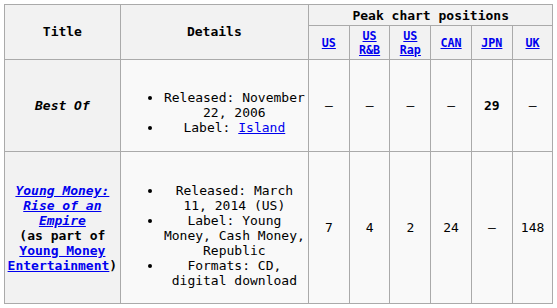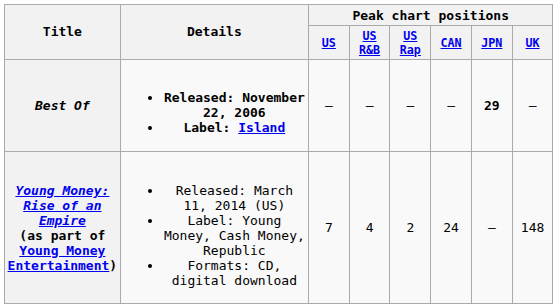(214, 113) normal -> (214, 113) bold
